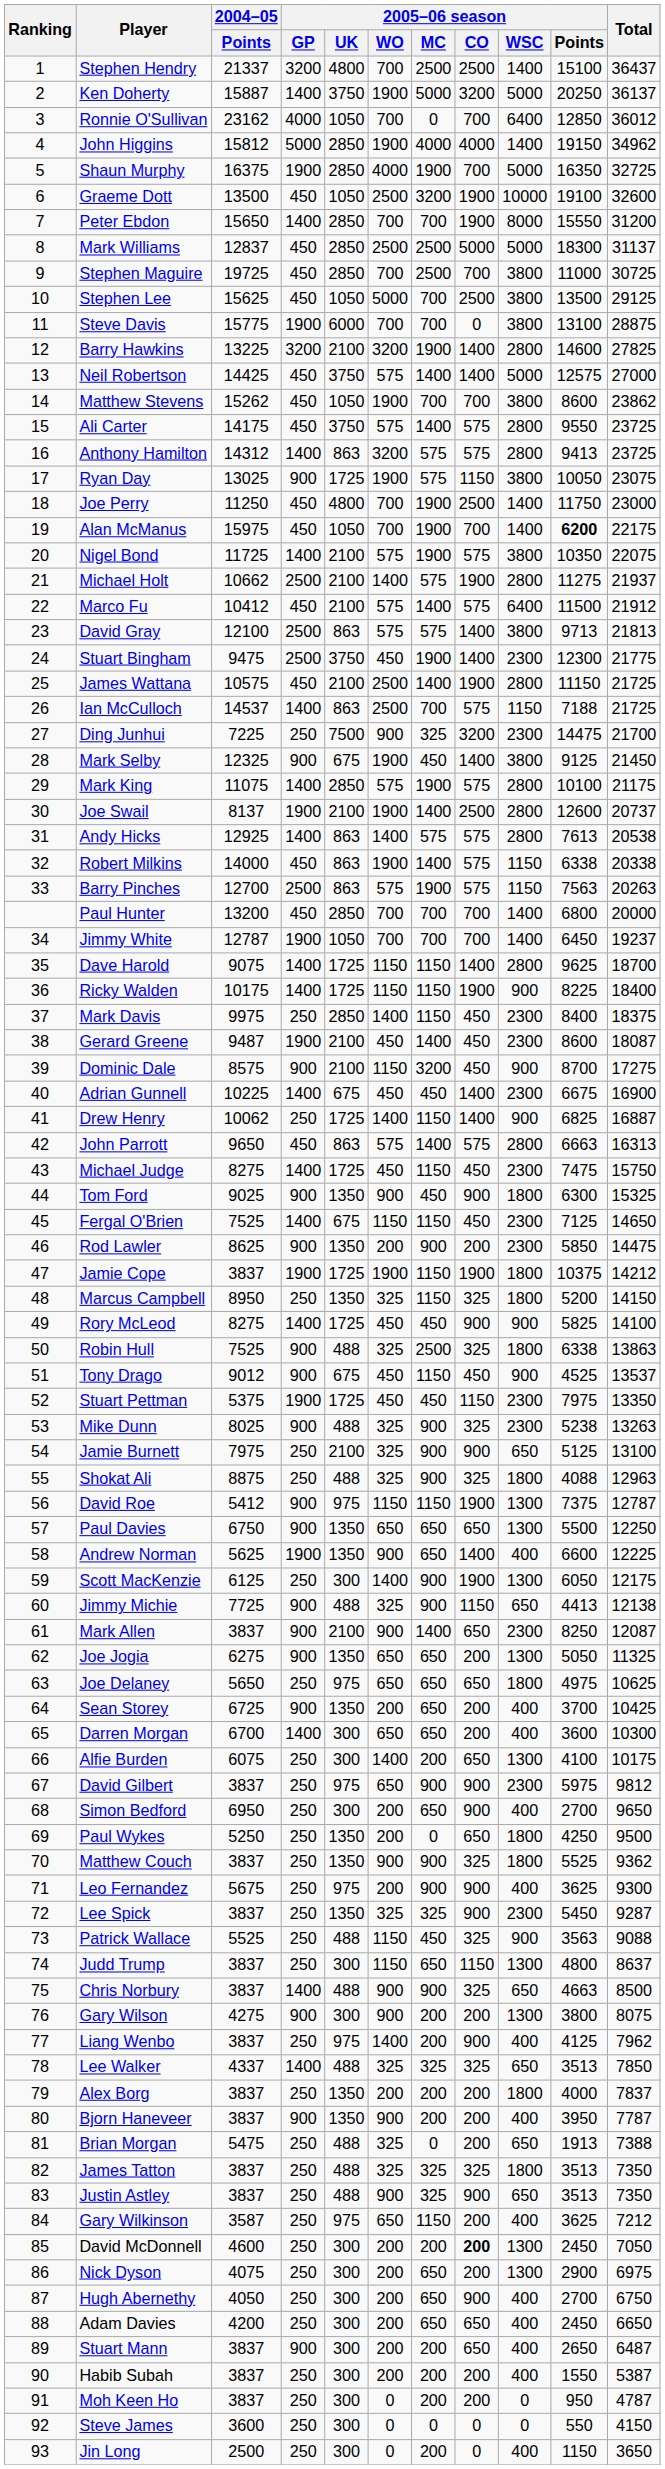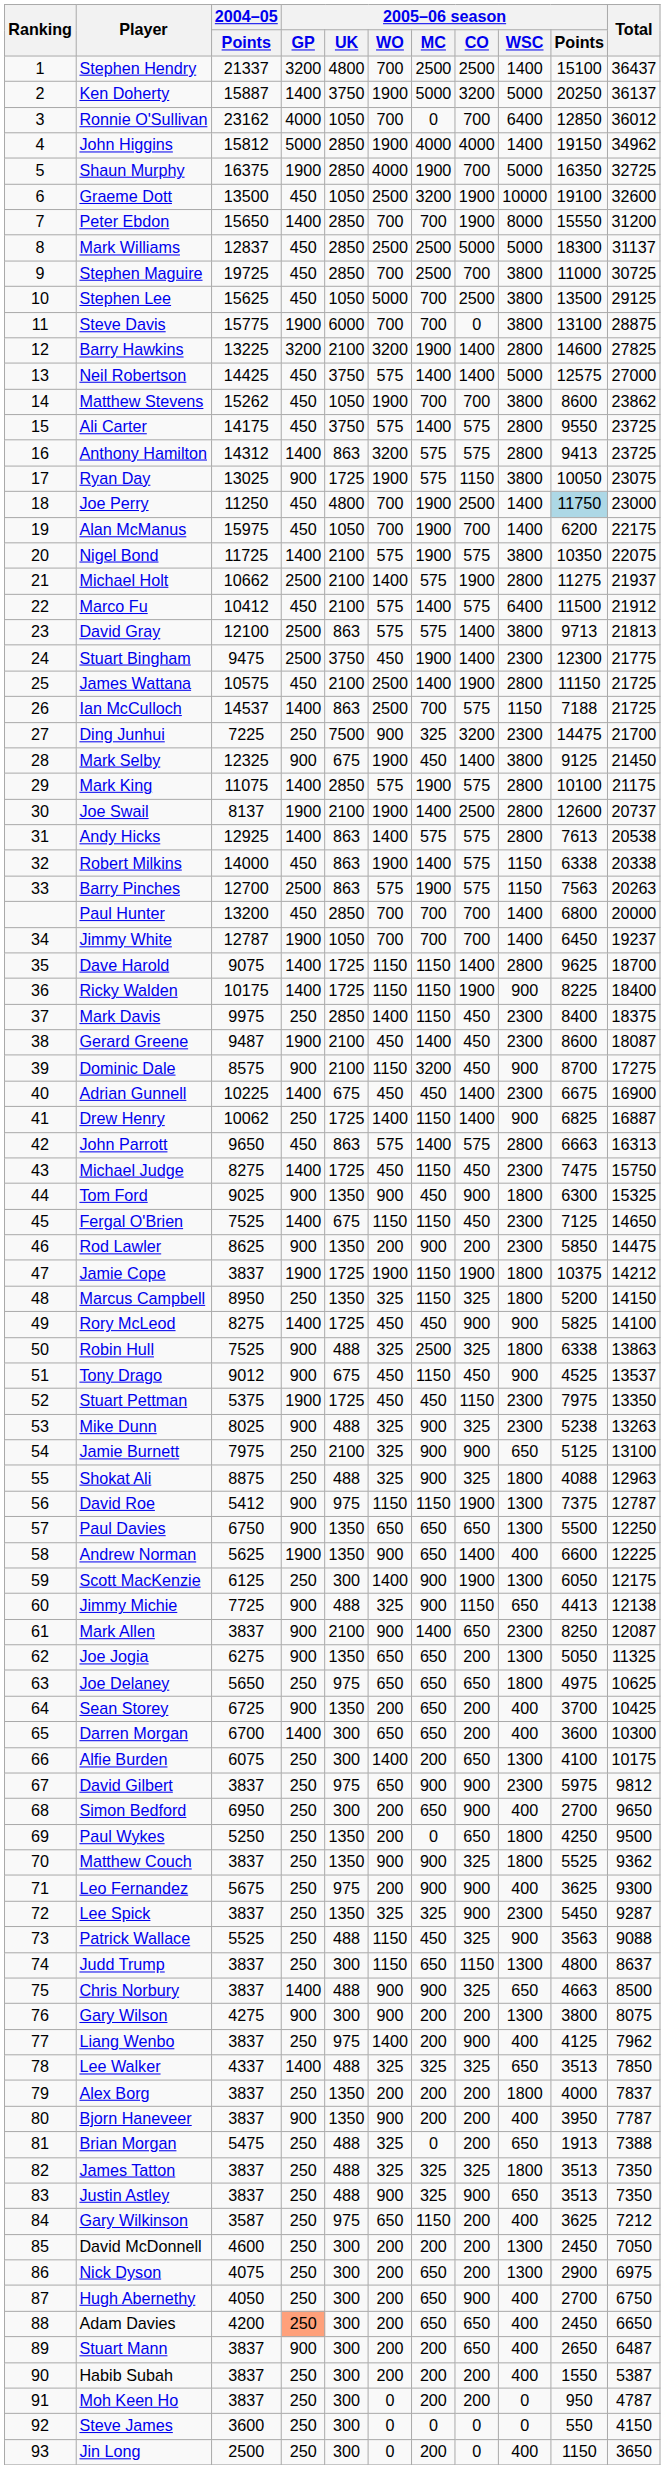(579, 504) no background -> (579, 504) lightblue background
(579, 529) bold -> (579, 529) normal
(477, 2247) bold -> (477, 2247) normal
(303, 2323) no background -> (303, 2323) lightsalmon background
